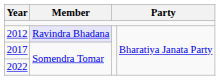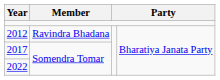(71, 34) lavender background -> (71, 34) no background
